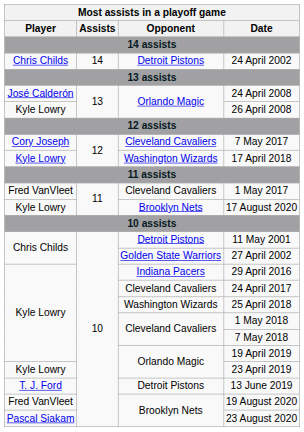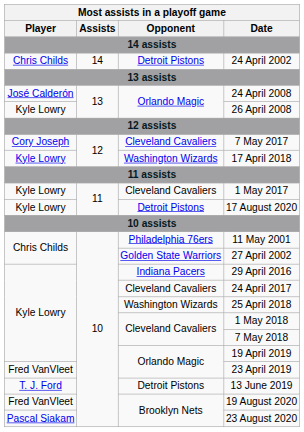(41, 191) Fred VanVleet -> (41, 191) Kyle Lowry
(171, 207) Brooklyn Nets -> (171, 207) Detroit Pistons
(171, 239) Detroit Pistons -> (171, 239) Philadelphia 76ers
(41, 369) Kyle Lowry -> (41, 369) Fred VanVleet
